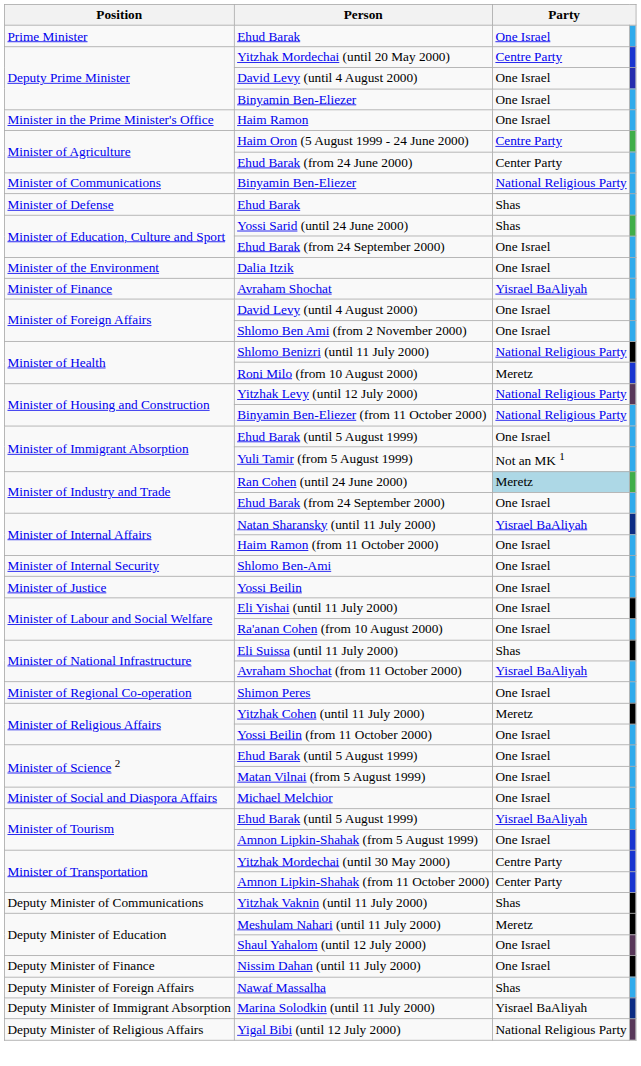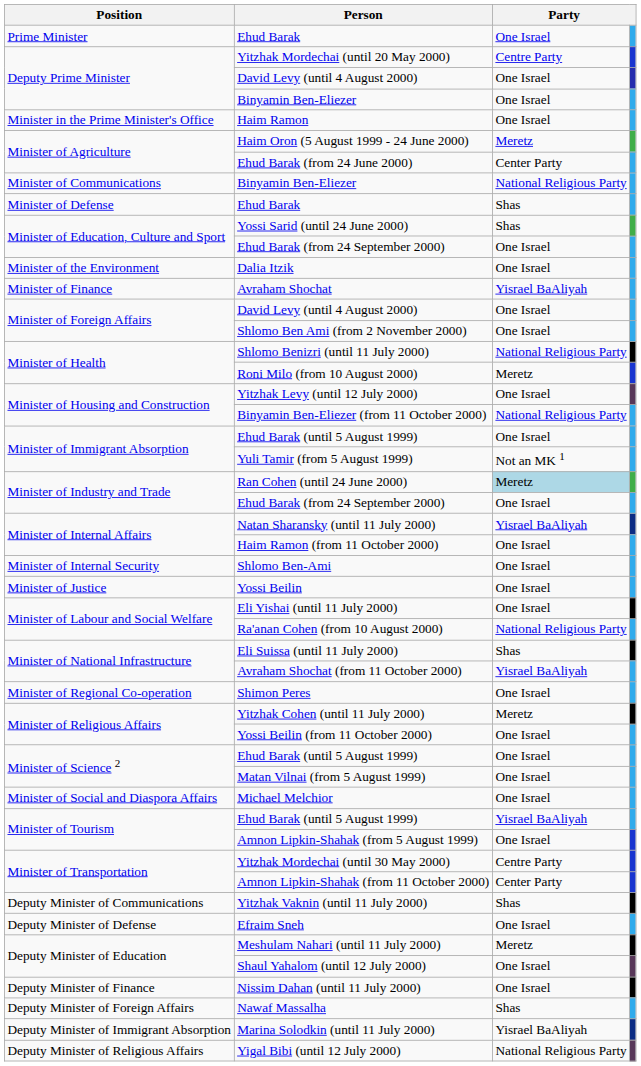(529, 141) Centre Party -> (514, 141) Meretz
(561, 394) National Religious Party -> (523, 394) One Israel
(523, 629) One Israel -> (561, 629) National Religious Party
+ row: (82, 924)
